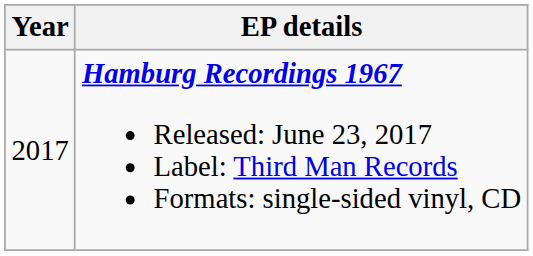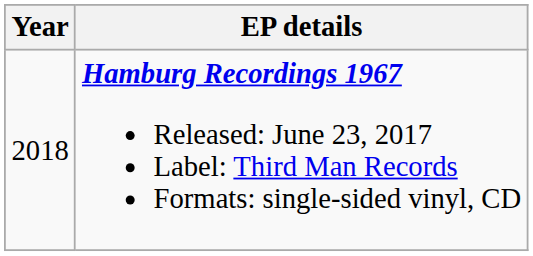(40, 149) 2017 -> (40, 149) 2018
